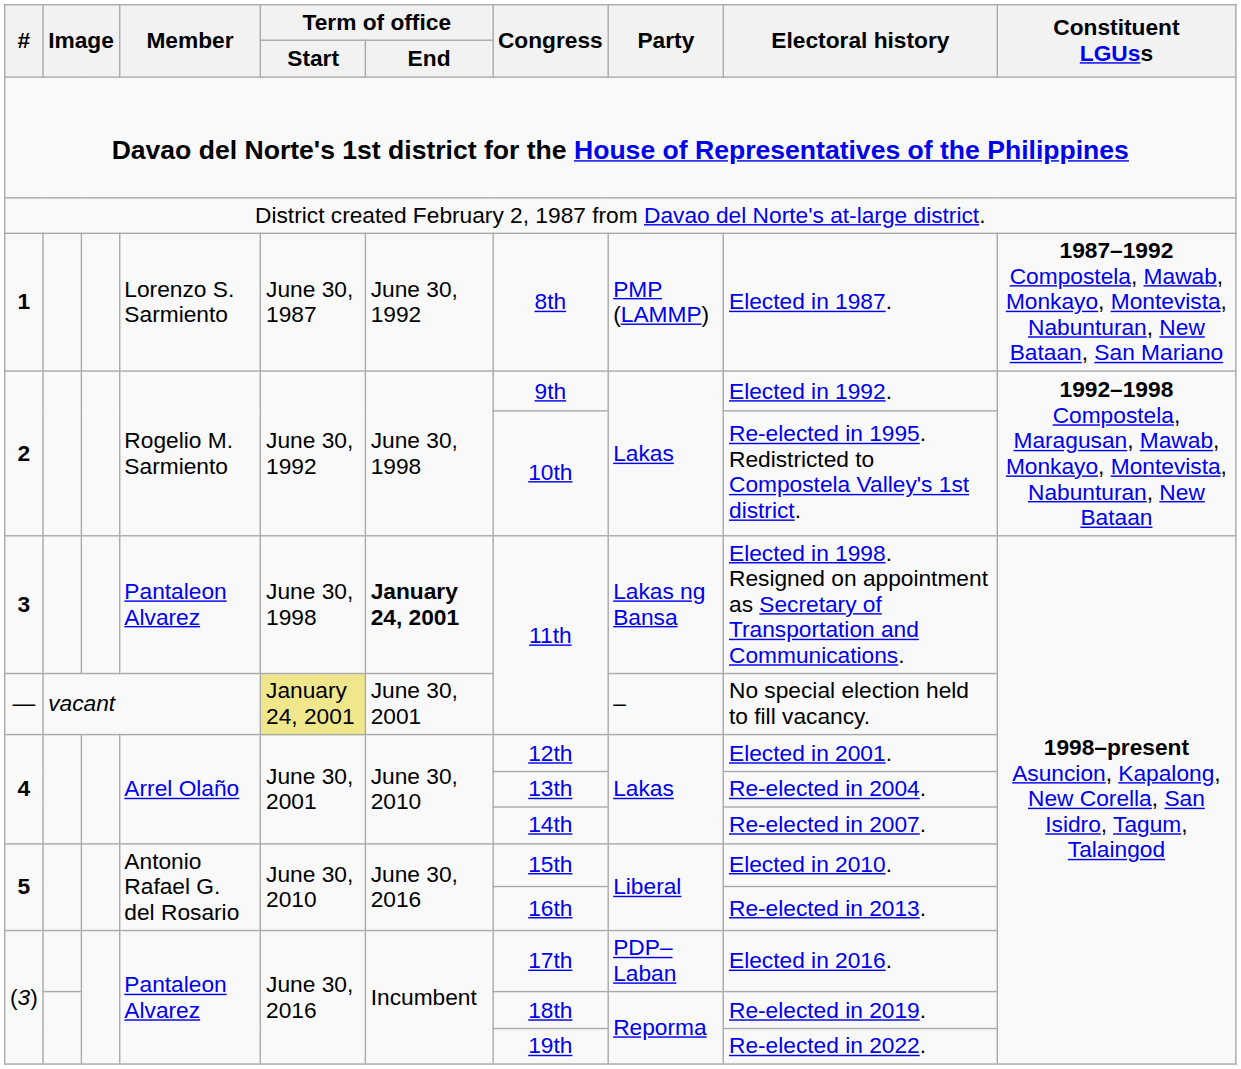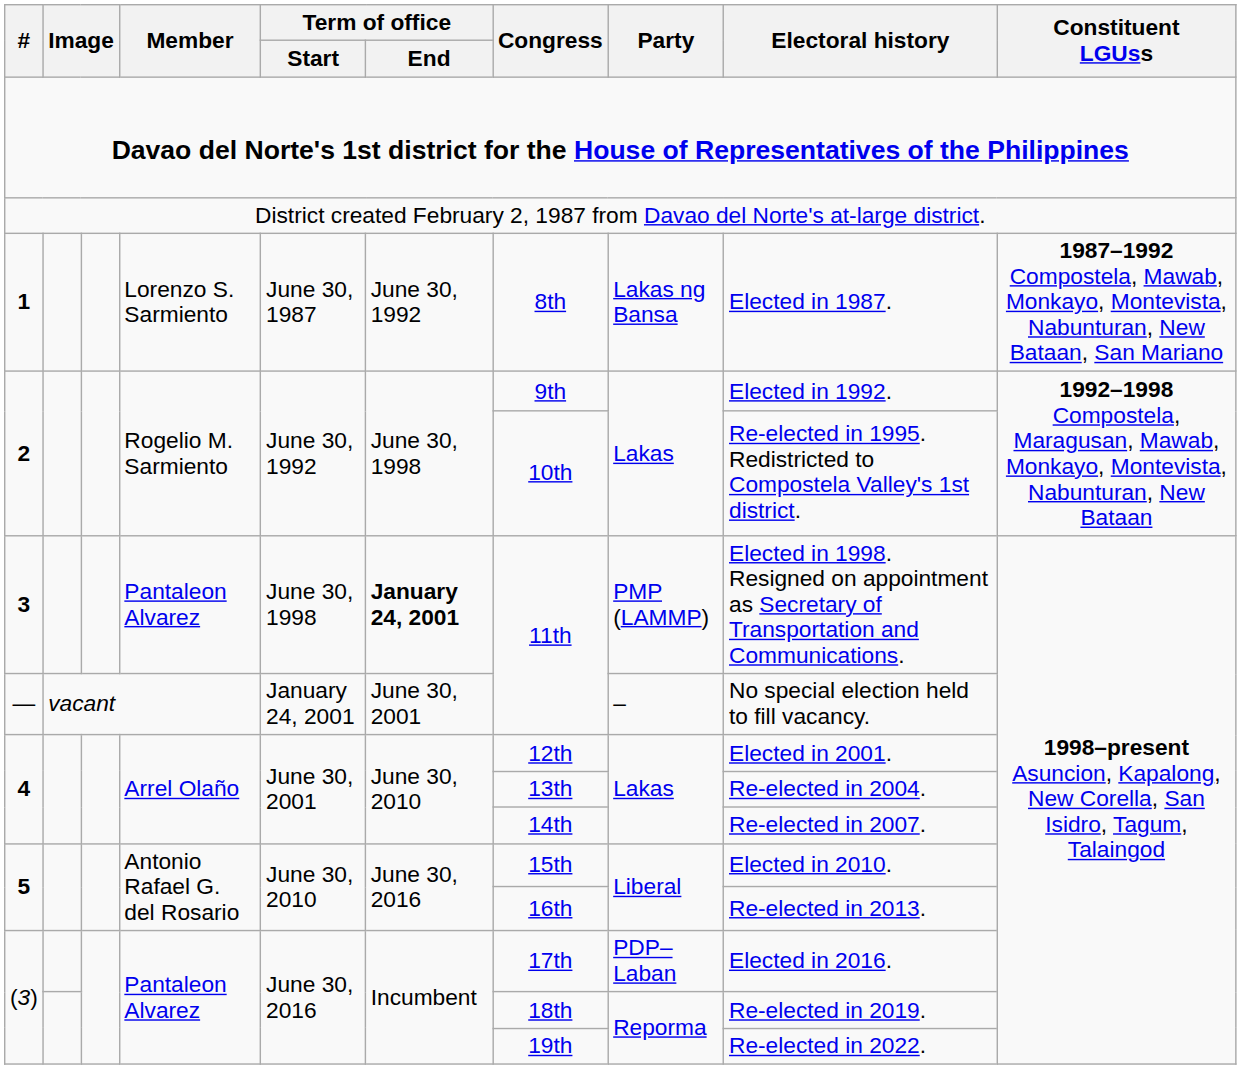(661, 302) PMP (LAMMP) -> (659, 302) Lakas ng Bansa
(659, 604) Lakas ng Bansa -> (661, 604) PMP (LAMMP)
(310, 704) khaki background -> (310, 704) no background
